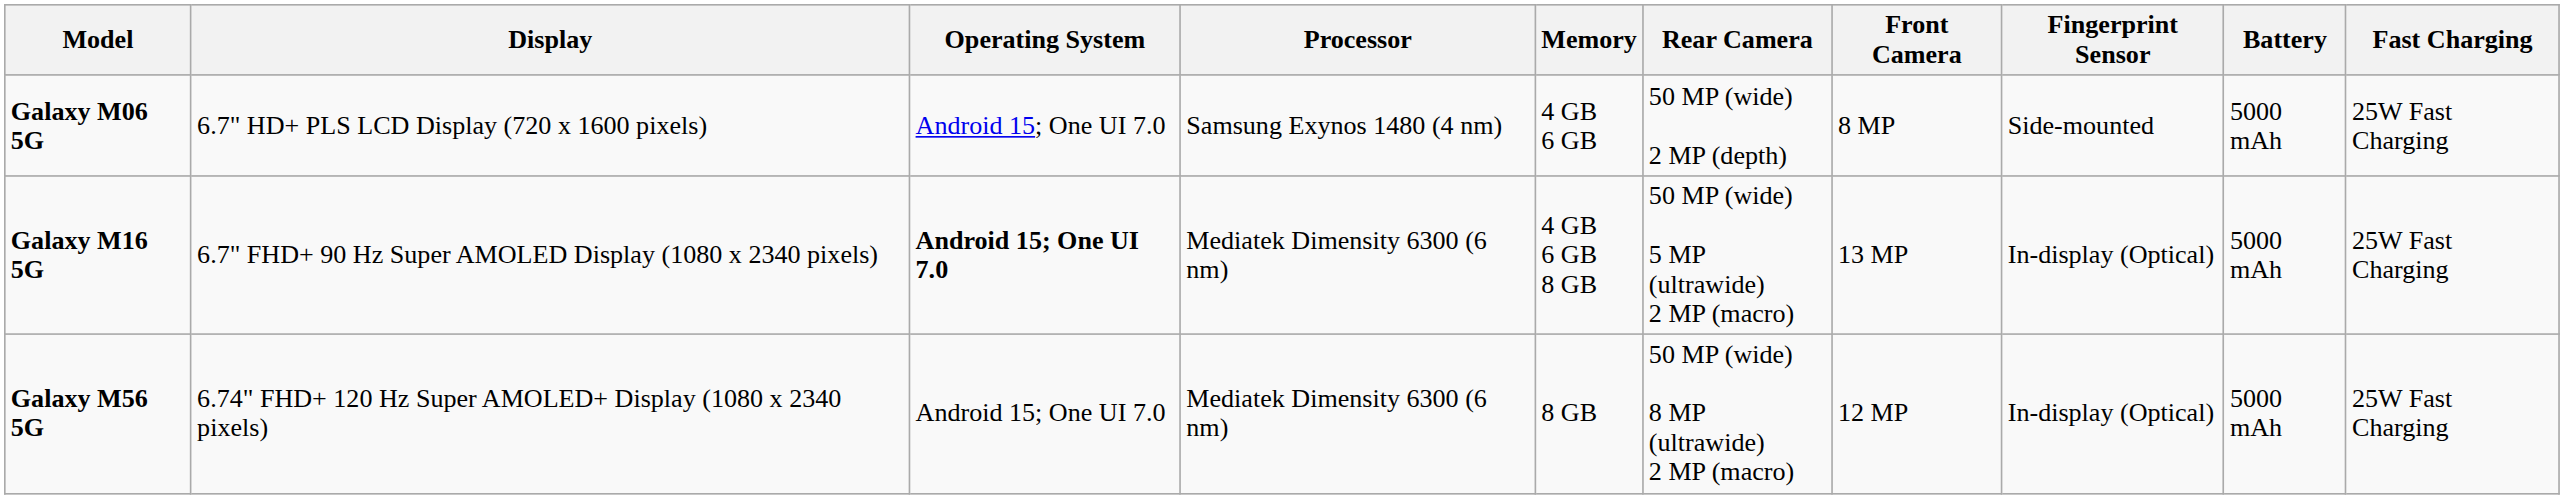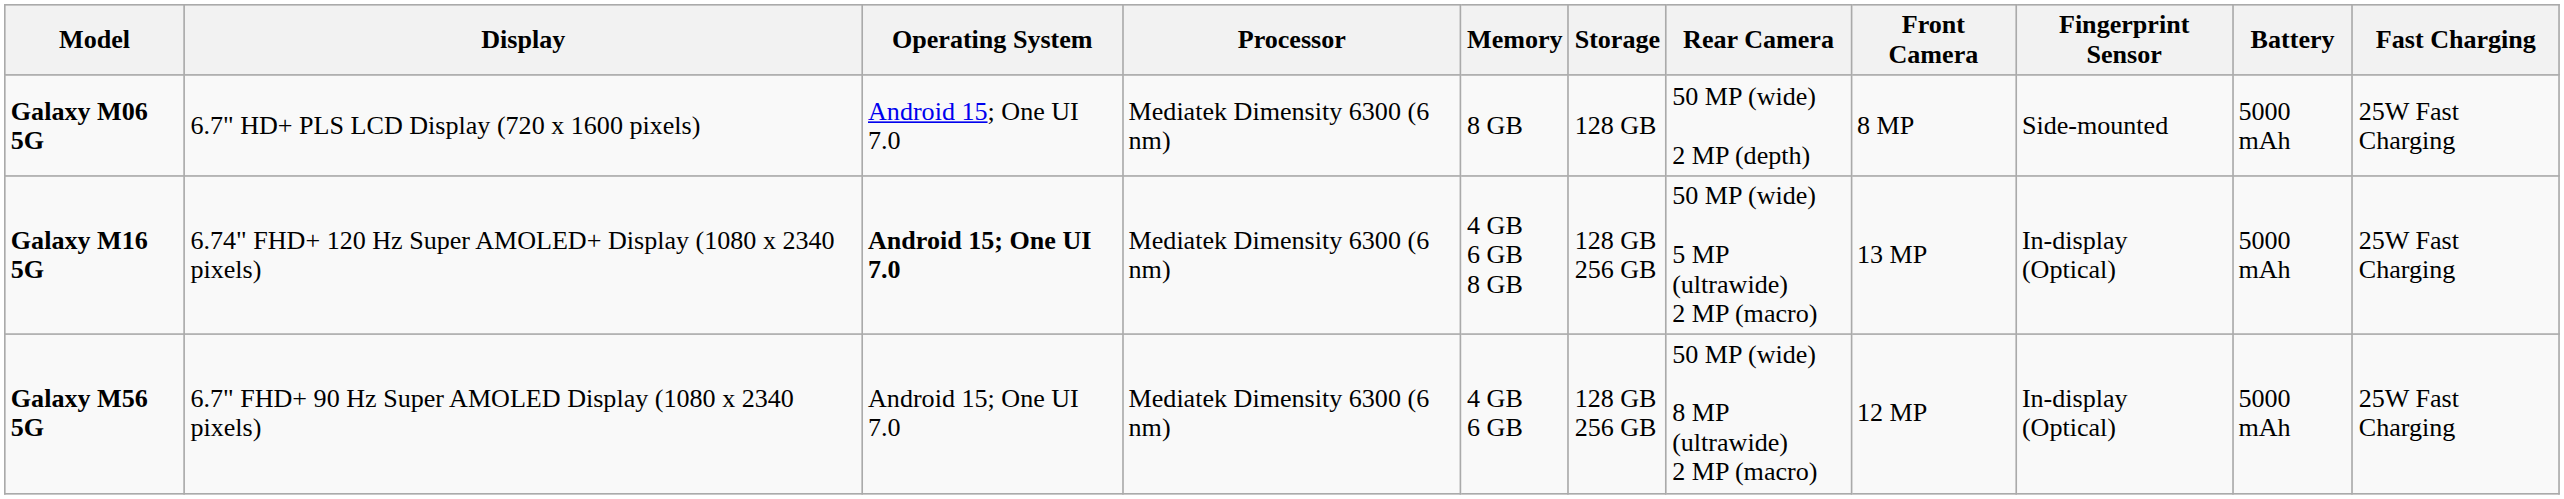+ column: (1617, 39)
(1344, 125) Samsung Exynos 1480 (4 nm) -> (1279, 125) Mediatek Dimensity 6300 (6 nm)
(1569, 125) 4 GB 6 GB -> (1495, 125) 8 GB
(538, 254) 6.7" FHD+ 90 Hz Super AMOLED Display (1080 x 2340 pixels) -> (513, 254) 6.74" FHD+ 120 Hz Super AMOLED+ Display (1080 x 2340 pixels)
(519, 413) 6.74" FHD+ 120 Hz Super AMOLED+ Display (1080 x 2340 pixels) -> (492, 413) 6.7" FHD+ 90 Hz Super AMOLED Display (1080 x 2340 pixels)
(1569, 413) 8 GB -> (1495, 413) 4 GB 6 GB
